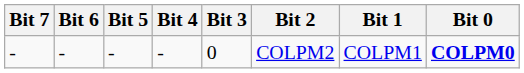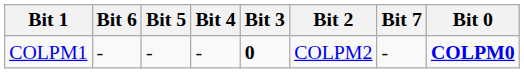columns swapped: (29, 20) <-> (383, 20)
(212, 51) normal -> (250, 51) bold
